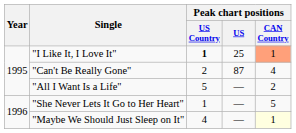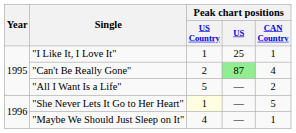(204, 54) bold -> (204, 54) normal
(273, 54) lightsalmon background -> (273, 54) no background
(239, 70) no background -> (239, 70) lightgreen background
(204, 103) no background -> (204, 103) lightyellow background
(273, 120) lightyellow background -> (273, 120) no background
